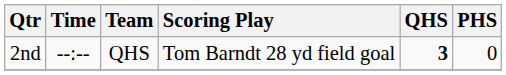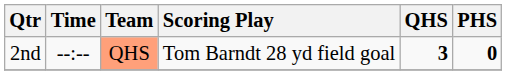(129, 53) no background -> (129, 53) lightsalmon background
(492, 53) normal -> (492, 53) bold
